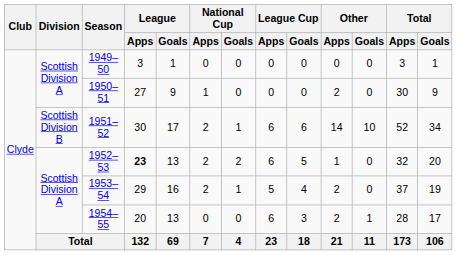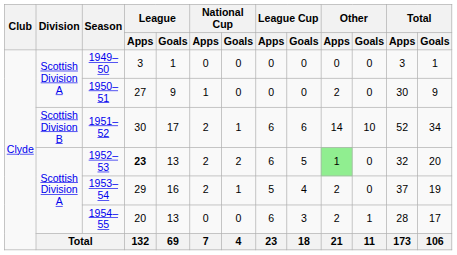(337, 161) no background -> (337, 161) lightgreen background
